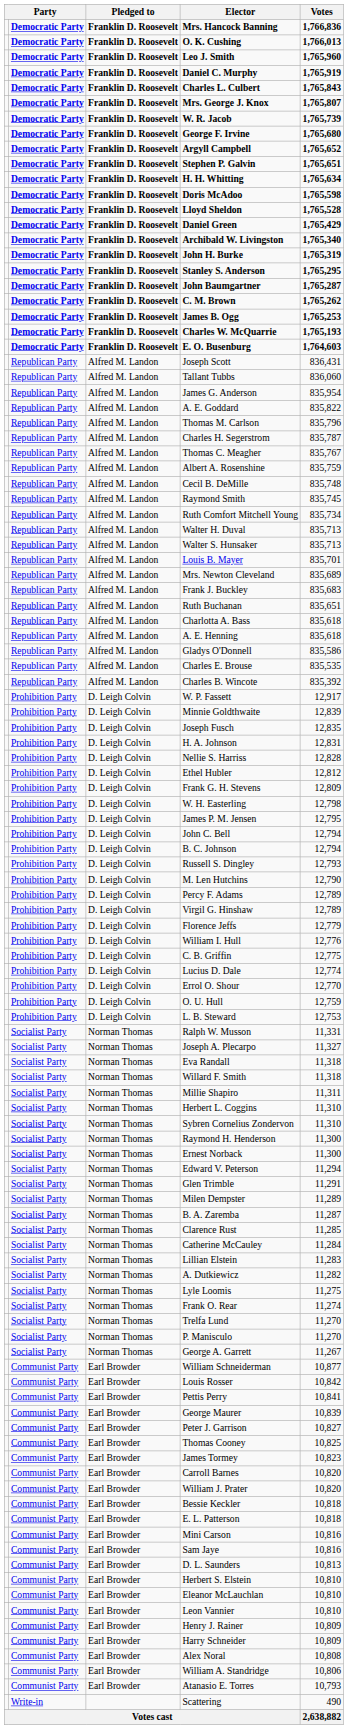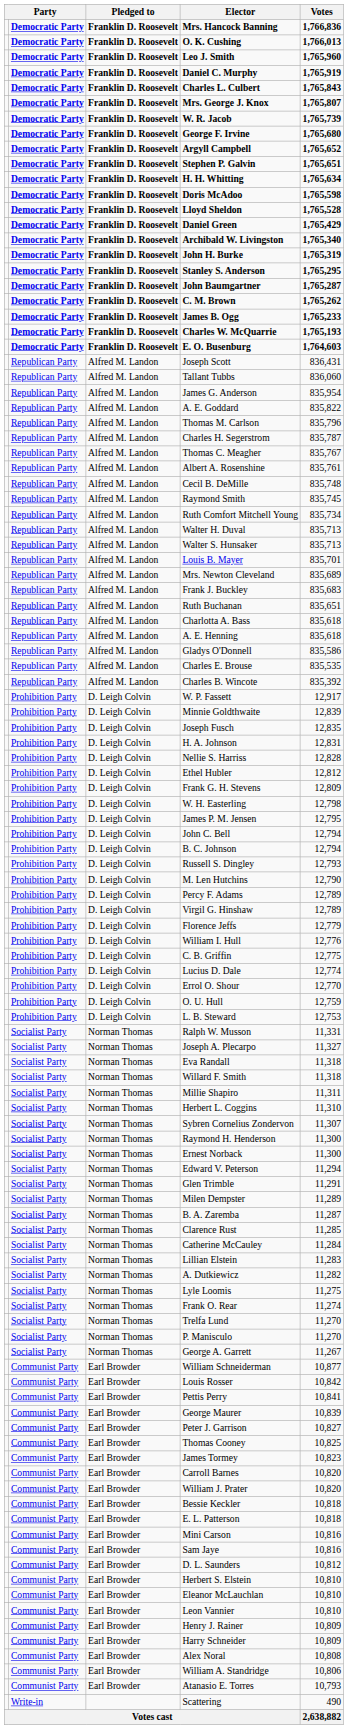(322, 316) 1,765,253 -> (322, 316) 1,765,233
(325, 468) 835,759 -> (325, 468) 835,761
(328, 1123) 11,310 -> (328, 1123) 11,307
(328, 1565) 10,813 -> (328, 1565) 10,812
